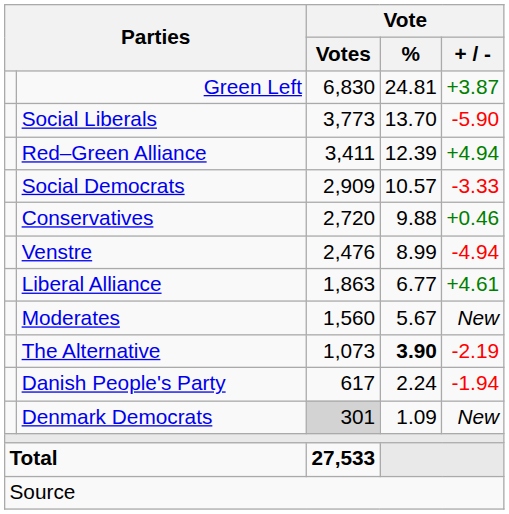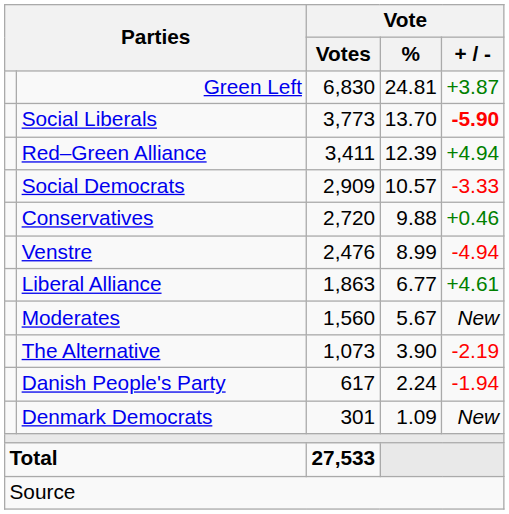(475, 119) normal -> (475, 119) bold
(417, 350) bold -> (417, 350) normal
(358, 416) lightgrey background -> (358, 416) no background
